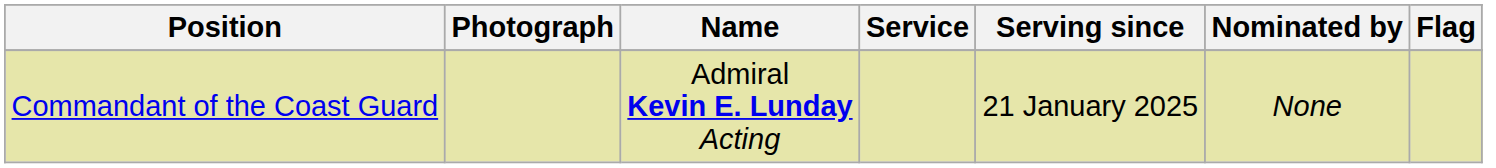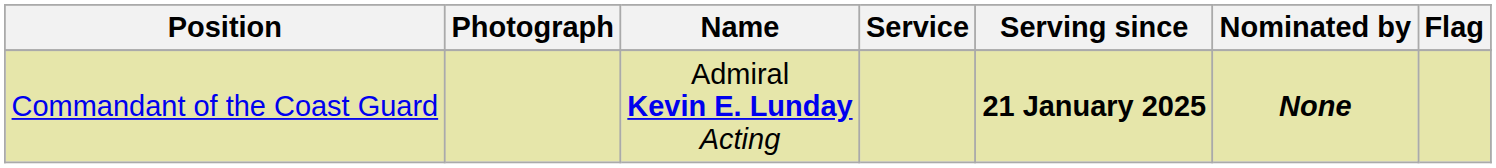(1090, 105) normal -> (1094, 105) bold
(1307, 105) normal -> (1315, 105) bold
